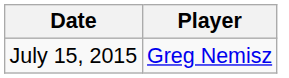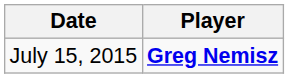(210, 55) normal -> (213, 55) bold
